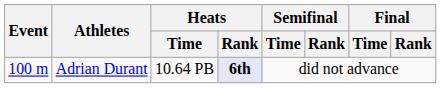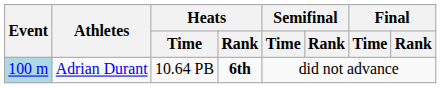(28, 70) no background -> (28, 70) lightblue background
(240, 70) lavender background -> (240, 70) no background
